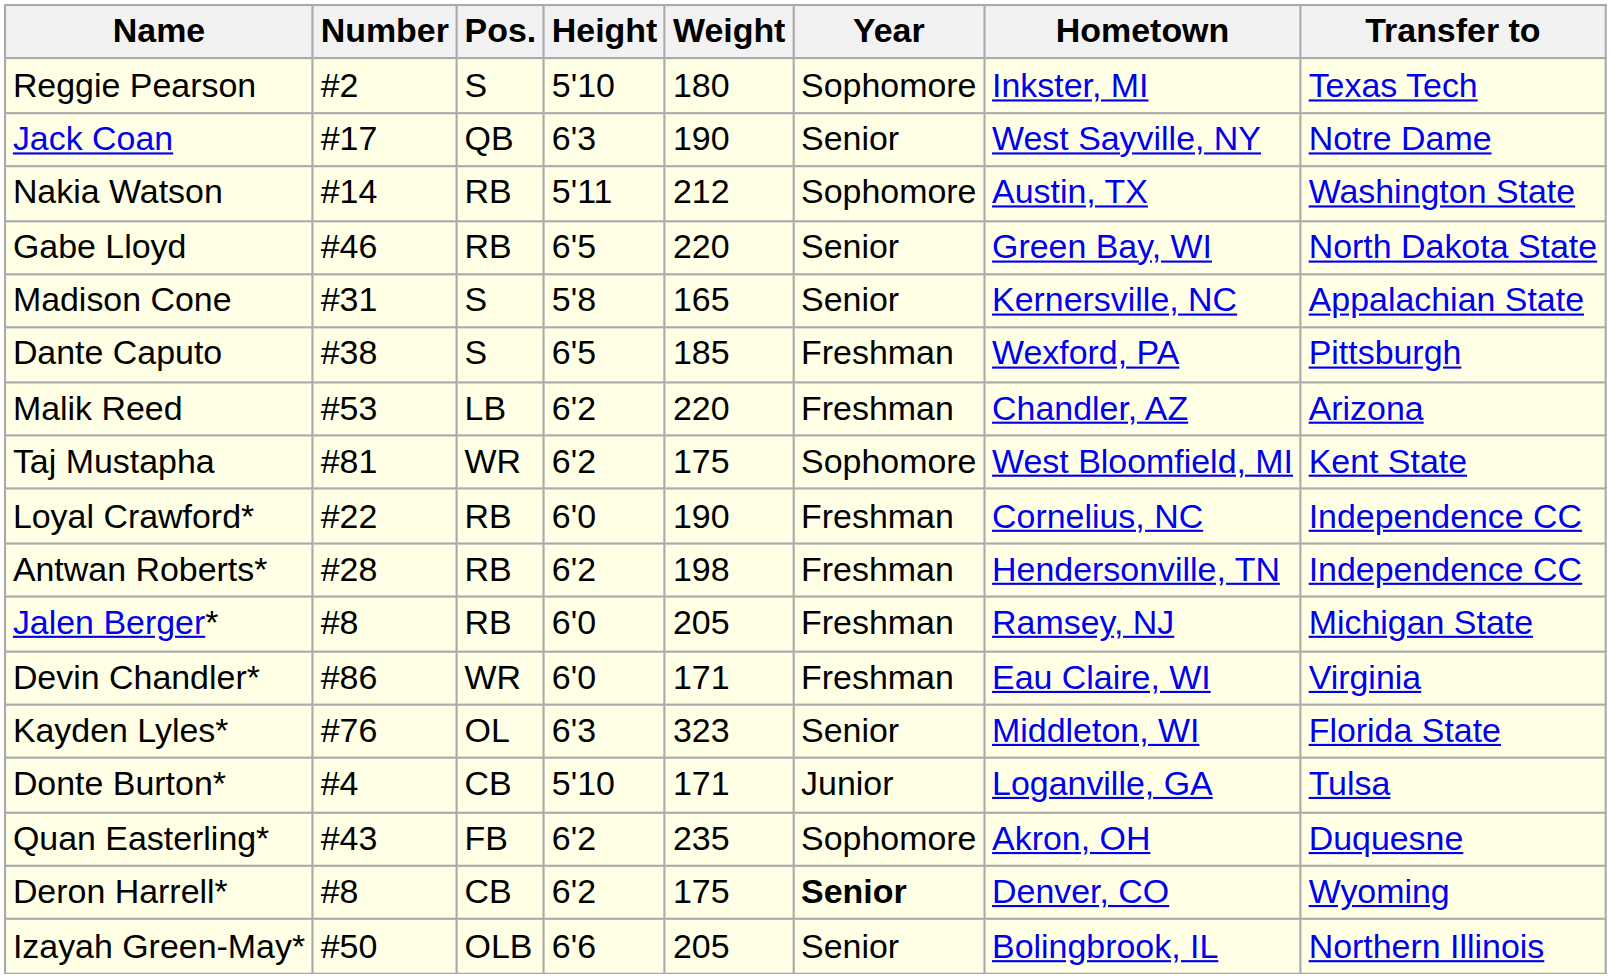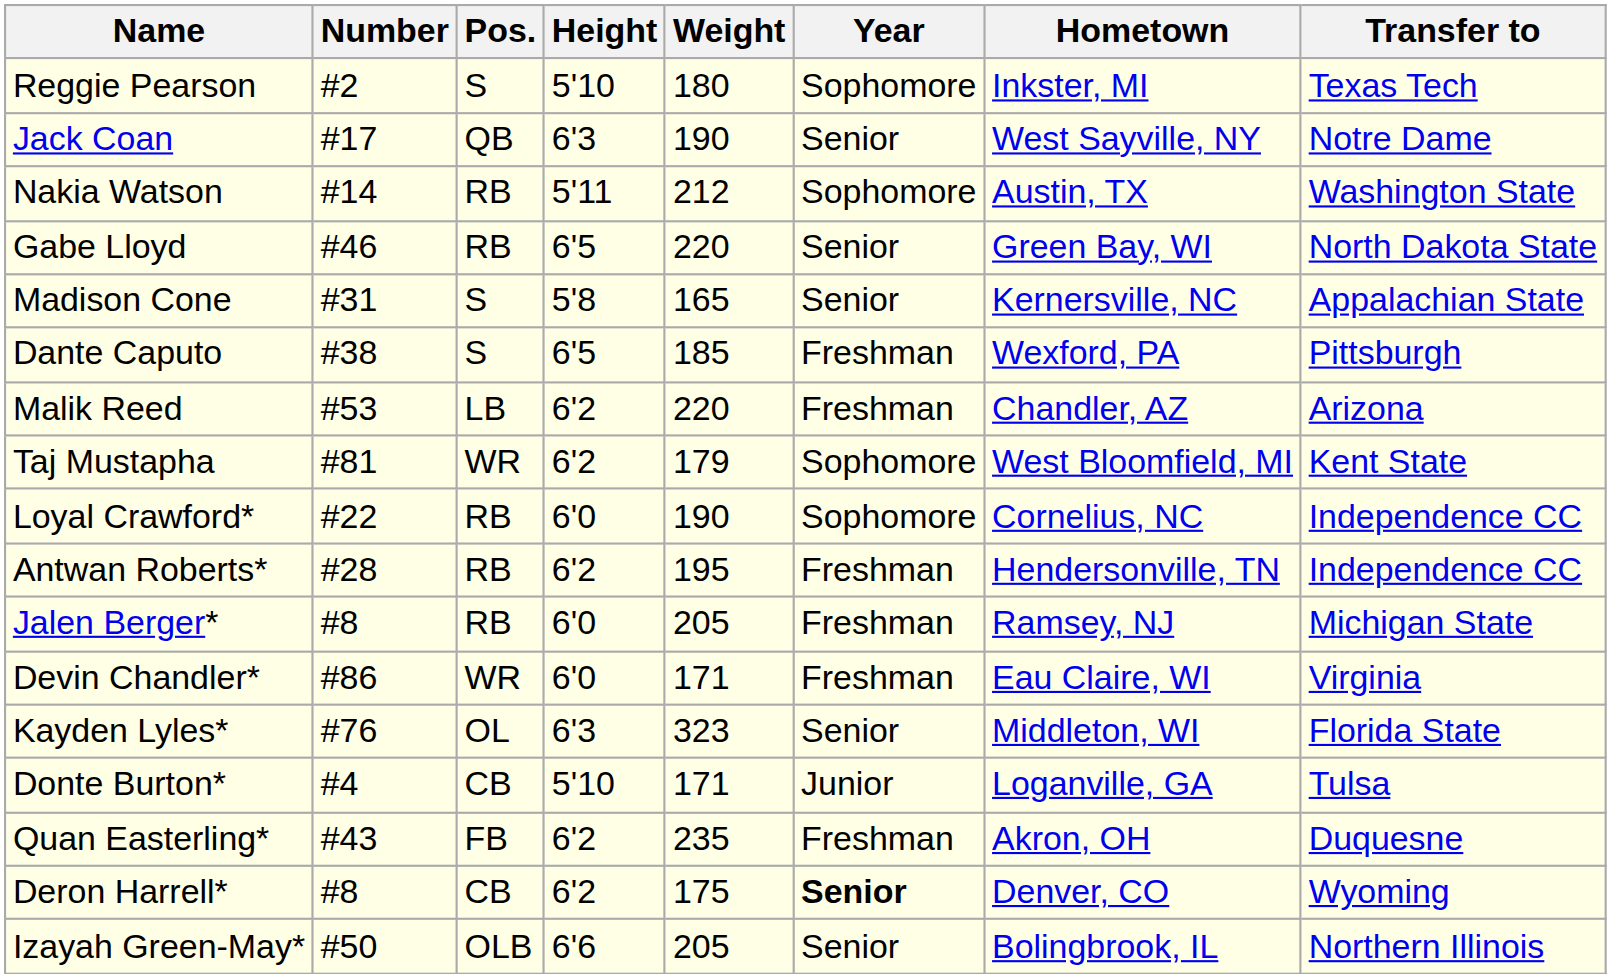(701, 461) 175 -> (701, 461) 179
(877, 515) Freshman -> (889, 515) Sophomore
(701, 569) 198 -> (701, 569) 195
(889, 838) Sophomore -> (877, 838) Freshman
